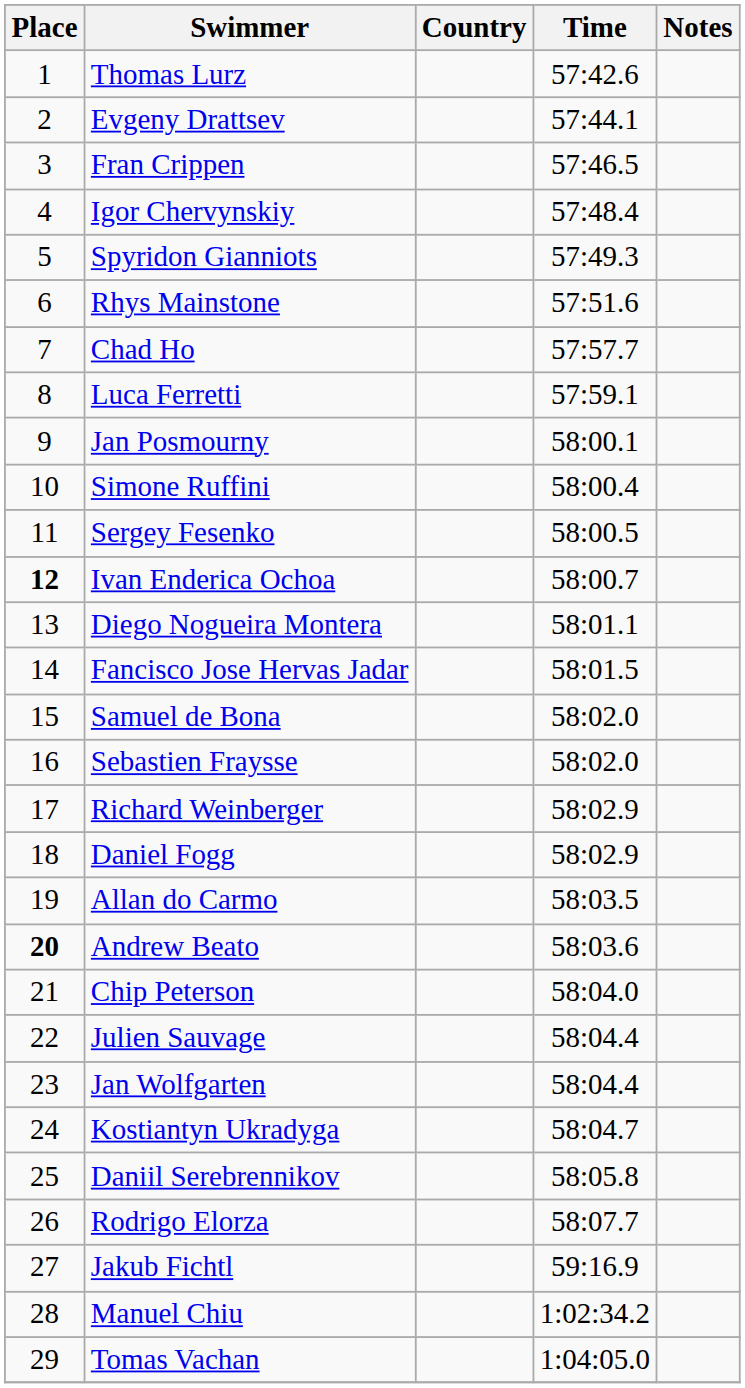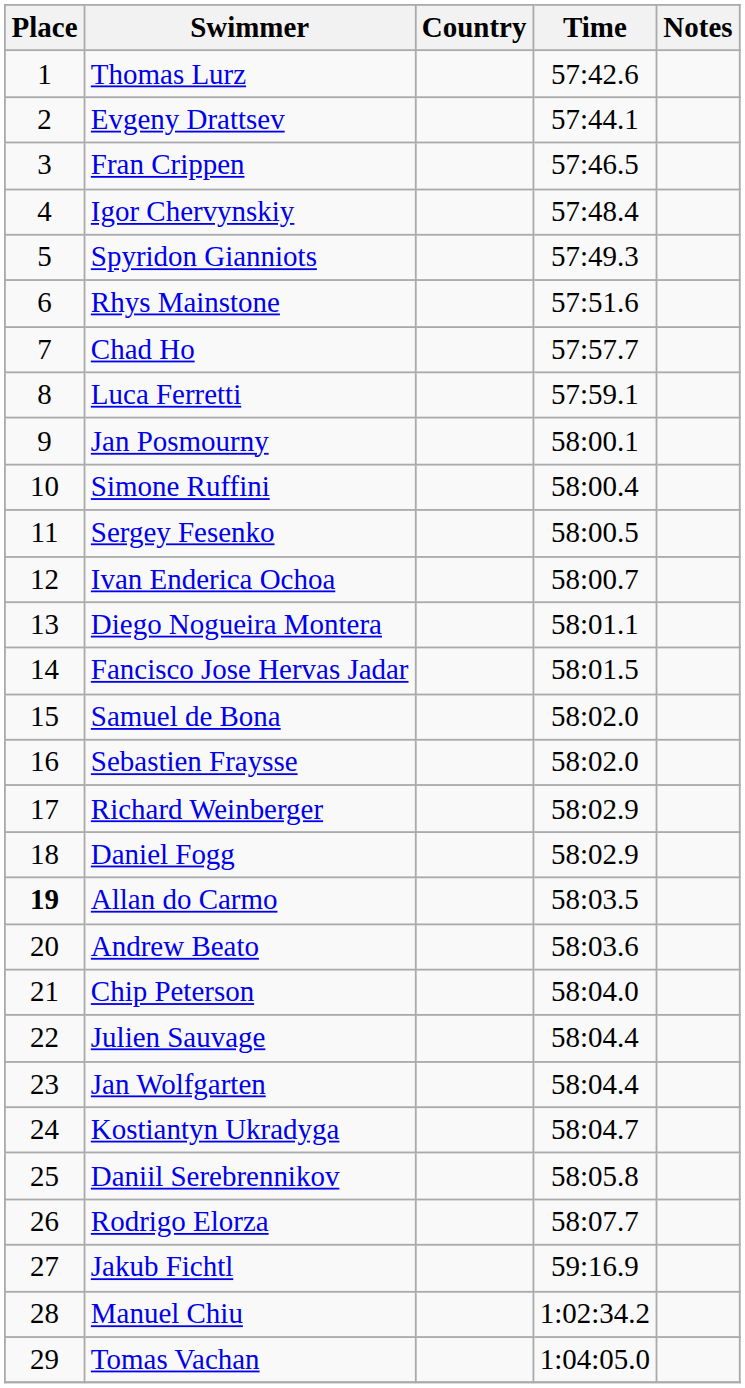(45, 578) bold -> (45, 578) normal
(45, 900) normal -> (45, 900) bold
(45, 946) bold -> (45, 946) normal
